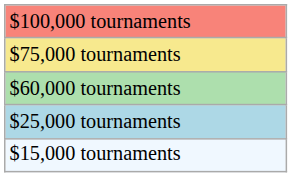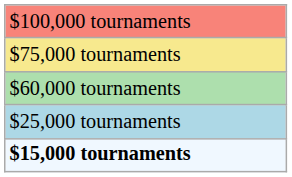(95, 154) normal -> (100, 154) bold
